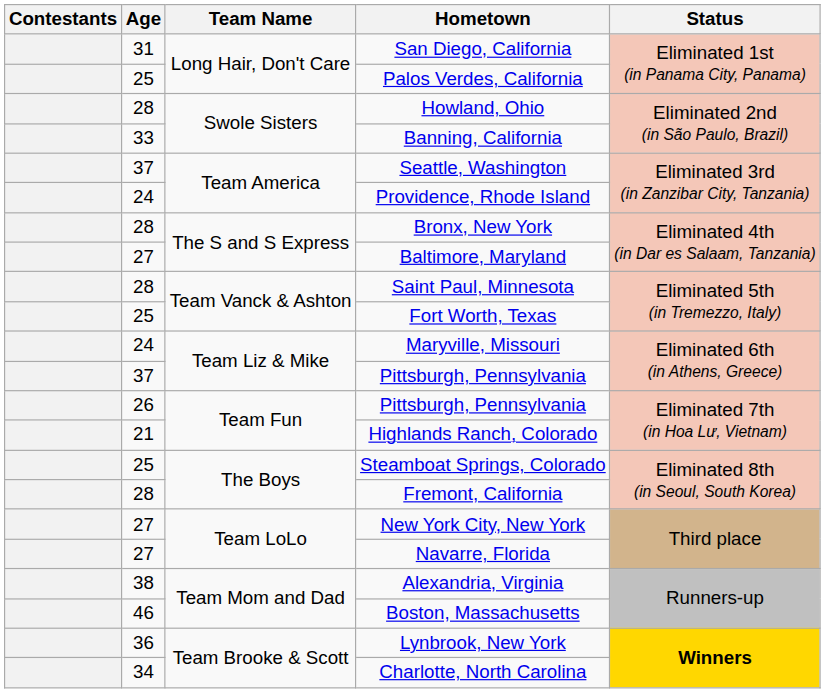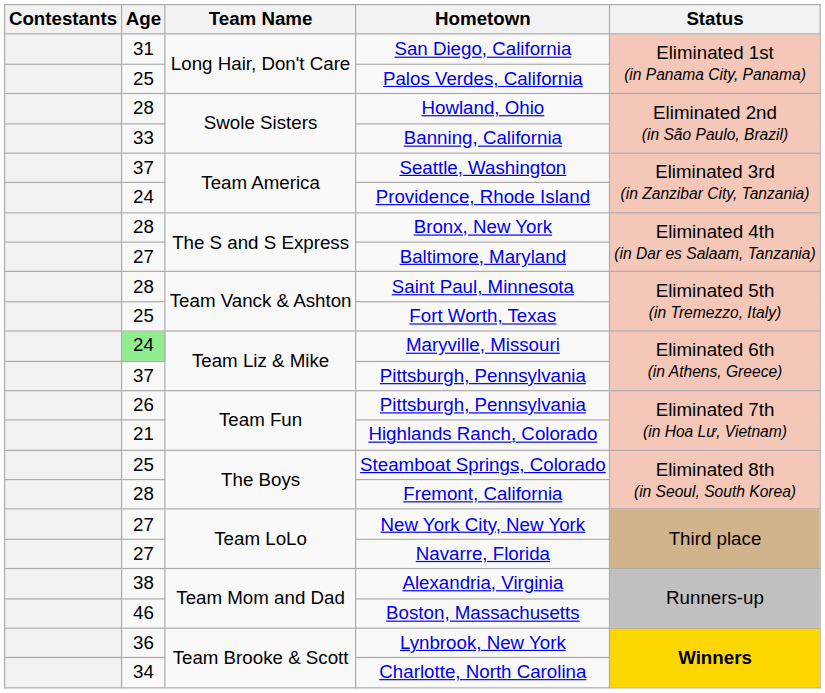(143, 345) no background -> (143, 345) lightgreen background
